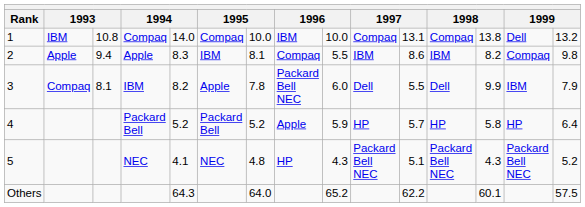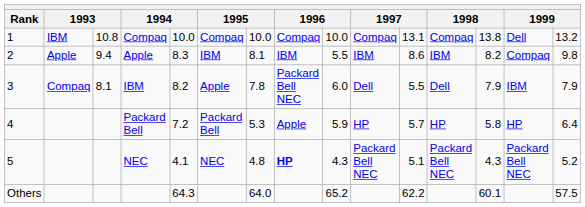(184, 37) 14.0 -> (184, 37) 10.0
(287, 37) IBM -> (298, 37) Compaq
(298, 55) Compaq -> (287, 55) IBM
(493, 86) 9.9 -> (493, 86) 7.9
(180, 124) 5.2 -> (180, 124) 7.2
(257, 124) 5.2 -> (257, 124) 5.3
(285, 162) normal -> (285, 162) bold
